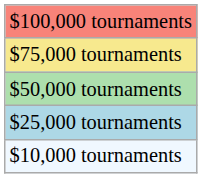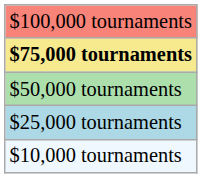(96, 54) normal -> (101, 54) bold
